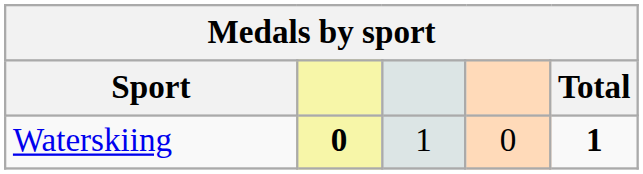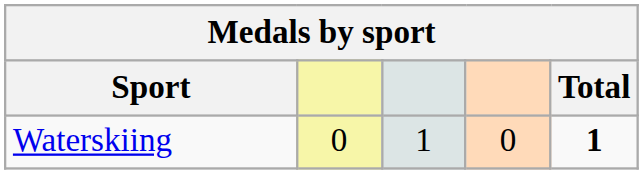(339, 141) bold -> (339, 141) normal
